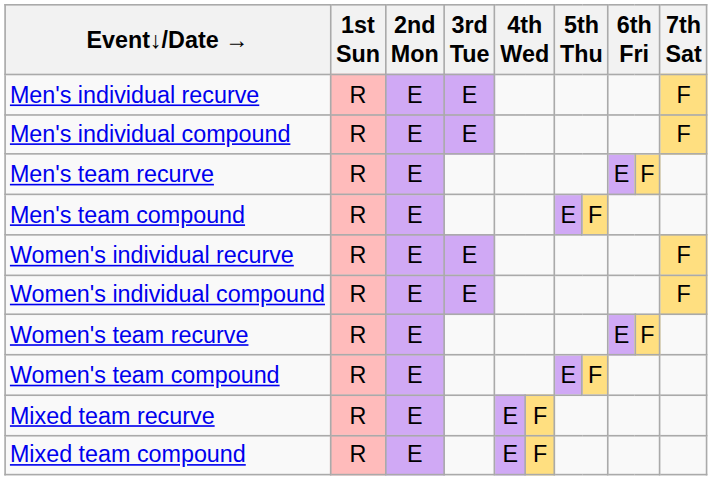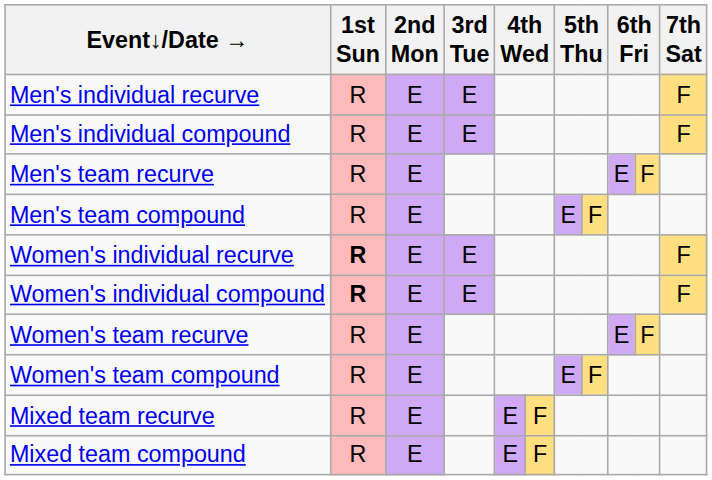(358, 254) normal -> (358, 254) bold
(358, 295) normal -> (358, 295) bold
